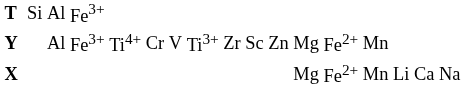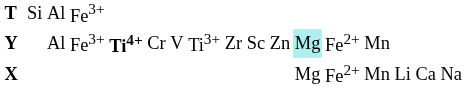(125, 43) normal -> (126, 43) bold
(306, 43) no background -> (308, 43) paleturquoise background
